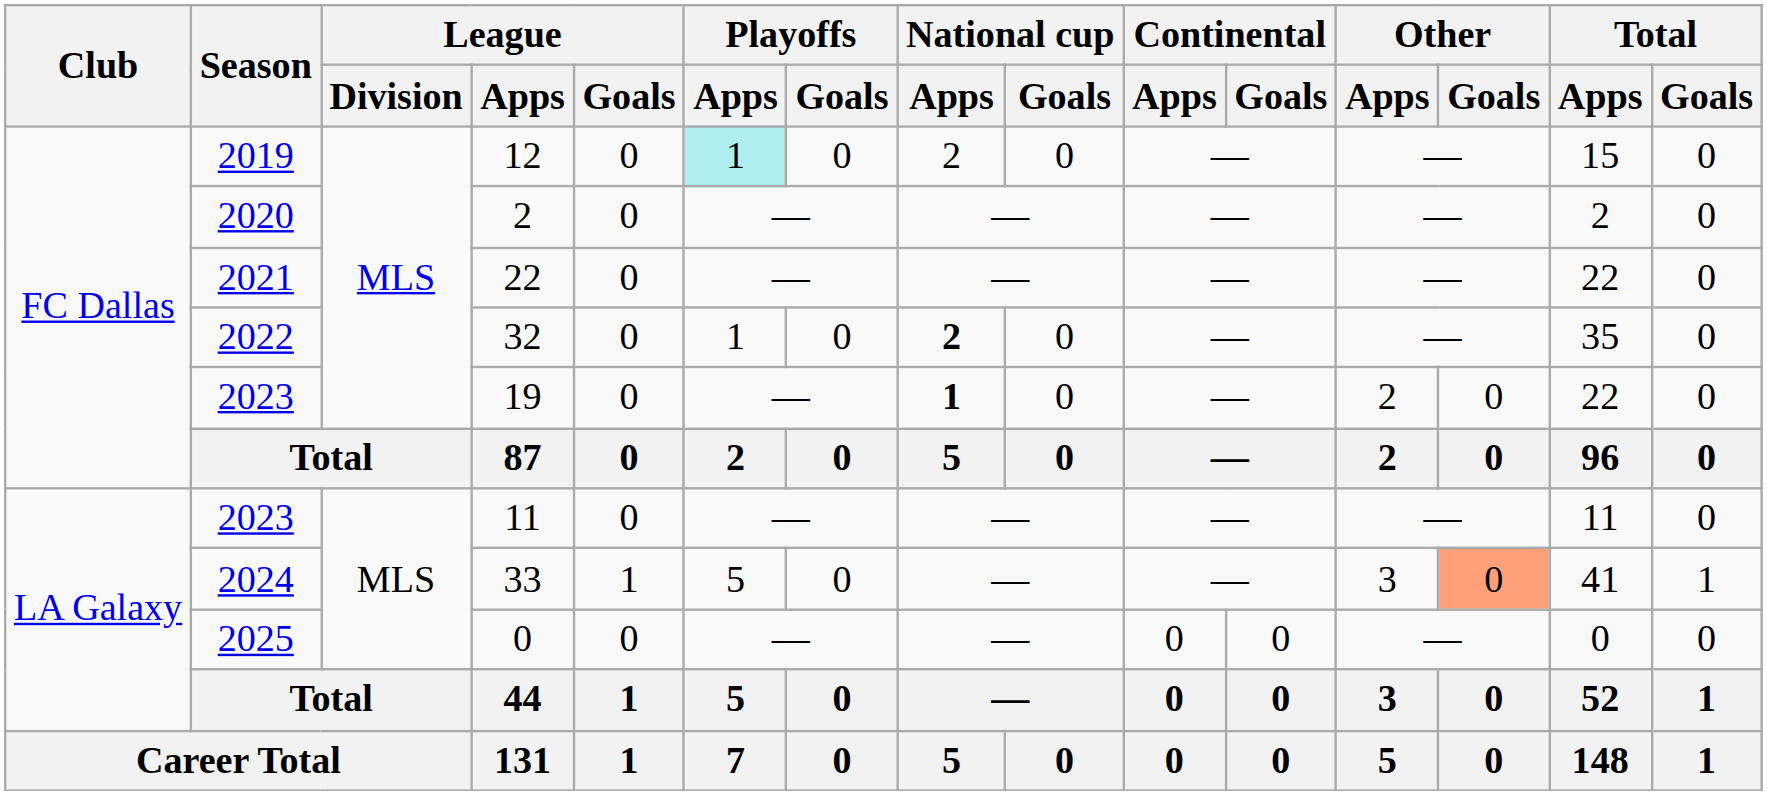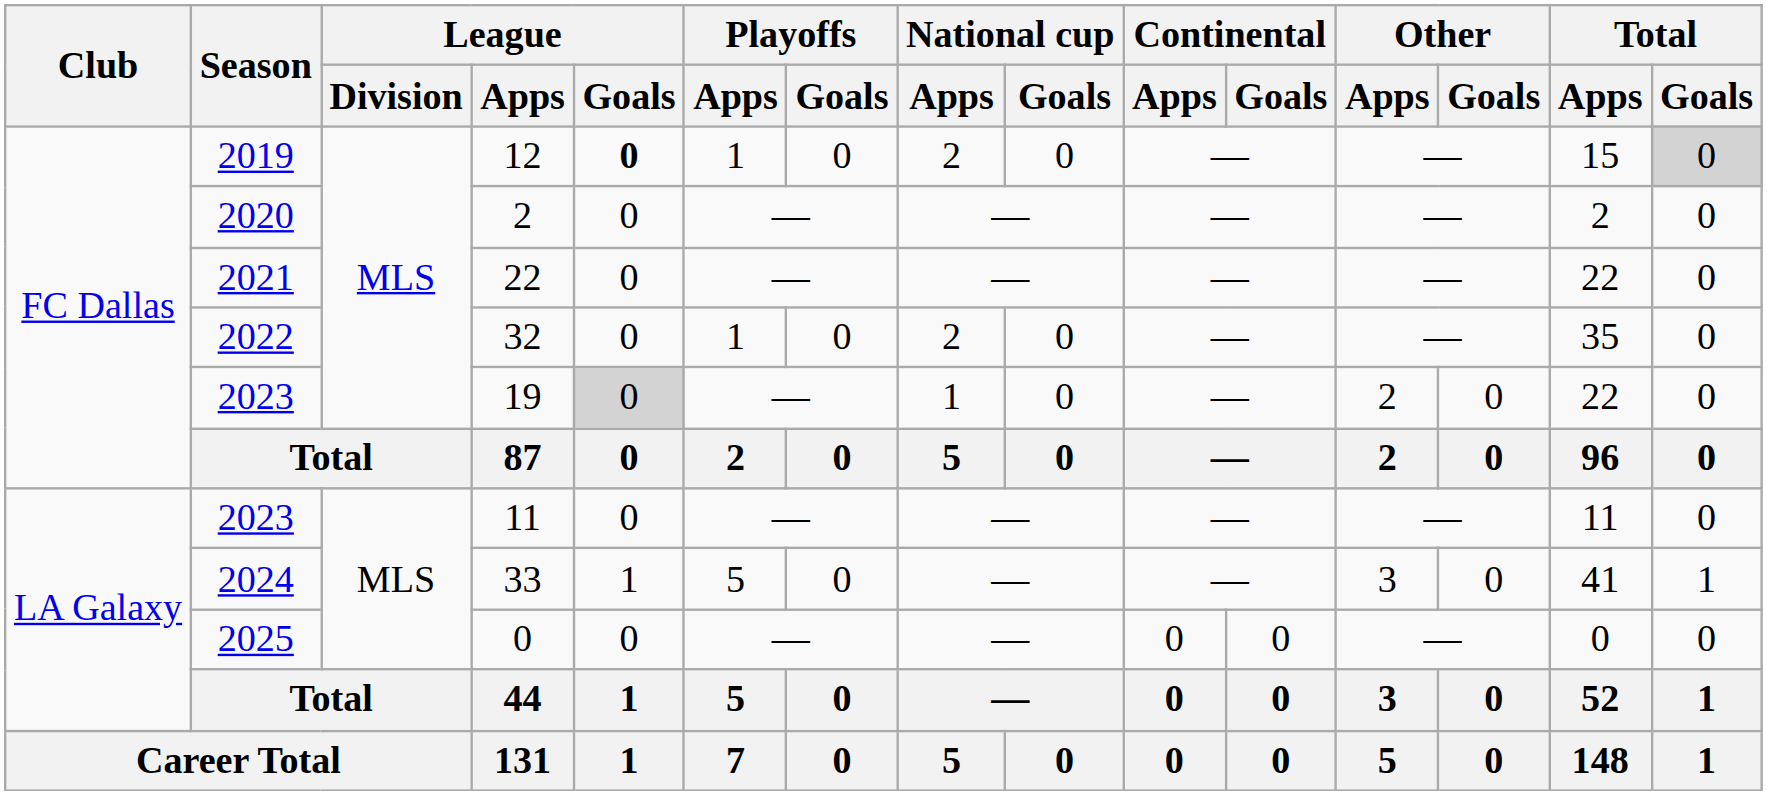(629, 155) normal -> (629, 155) bold
(735, 155) paleturquoise background -> (735, 155) no background
(1707, 155) no background -> (1707, 155) lightgrey background
(952, 336) bold -> (952, 336) normal
(629, 397) no background -> (629, 397) lightgrey background
(952, 397) bold -> (952, 397) normal
(1494, 578) lightsalmon background -> (1494, 578) no background
